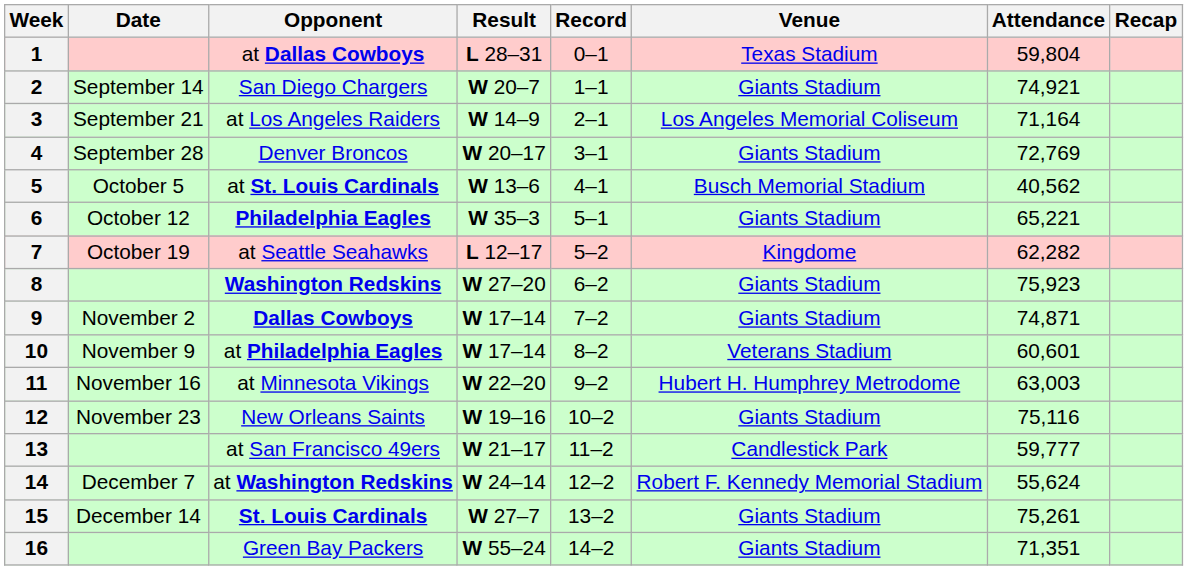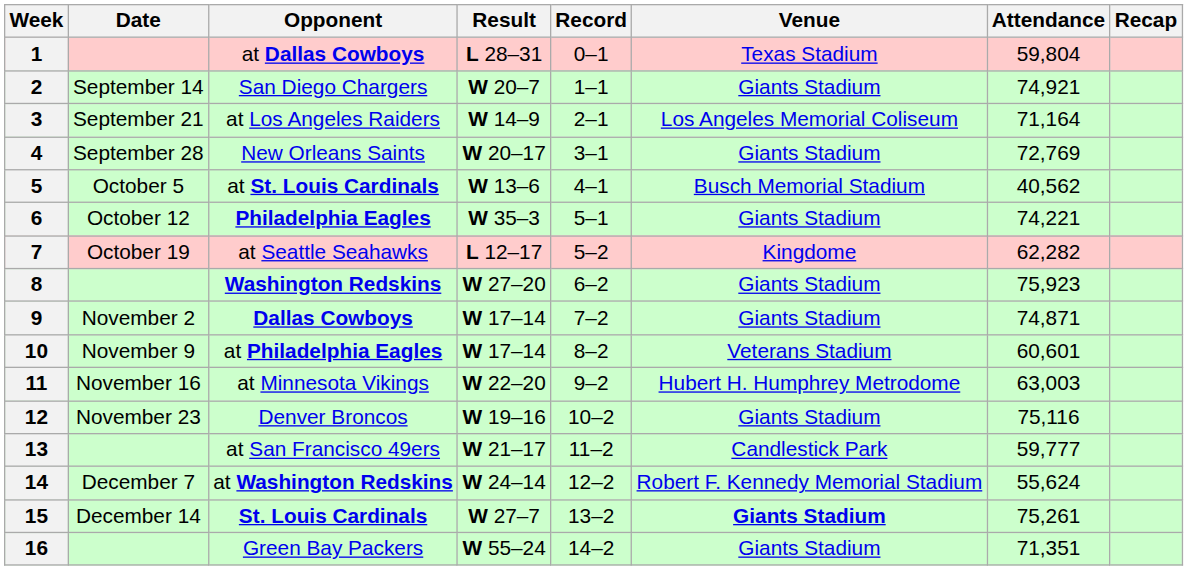(333, 152) Denver Broncos -> (333, 152) New Orleans Saints
(1048, 218) 65,221 -> (1048, 218) 74,221
(333, 416) New Orleans Saints -> (333, 416) Denver Broncos
(809, 515) normal -> (809, 515) bold
